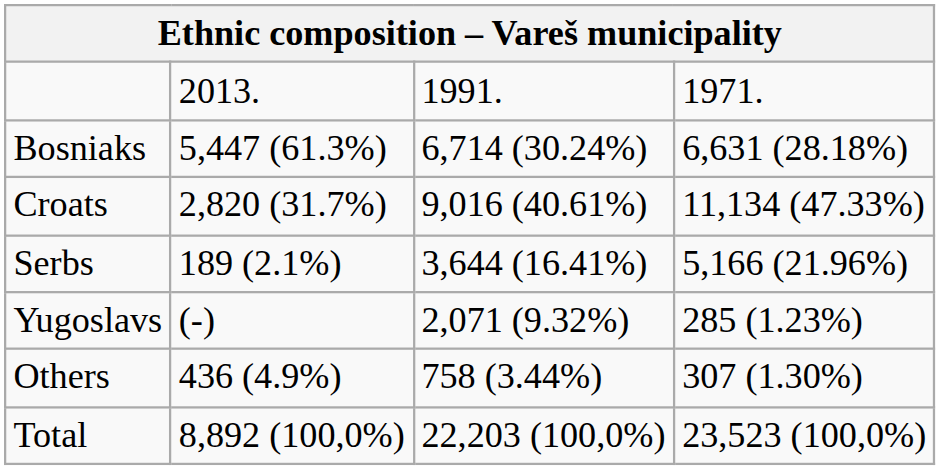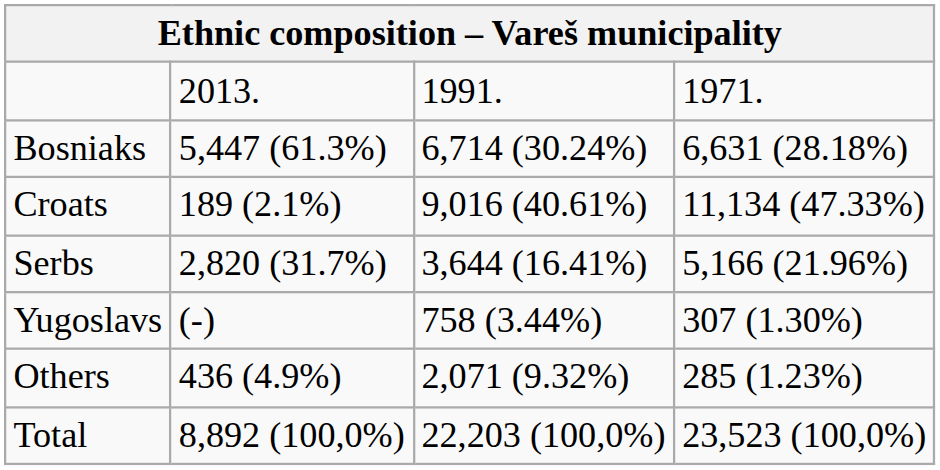(283, 205) 2,820 (31.7%) -> (260, 205) 189 (2.1%)
(260, 262) 189 (2.1%) -> (283, 262) 2,820 (31.7%)
(525, 319) 2,071 (9.32%) -> (512, 319) 758 (3.44%)
(773, 319) 285 (1.23%) -> (773, 319) 307 (1.30%)
(512, 377) 758 (3.44%) -> (525, 377) 2,071 (9.32%)
(773, 377) 307 (1.30%) -> (773, 377) 285 (1.23%)
